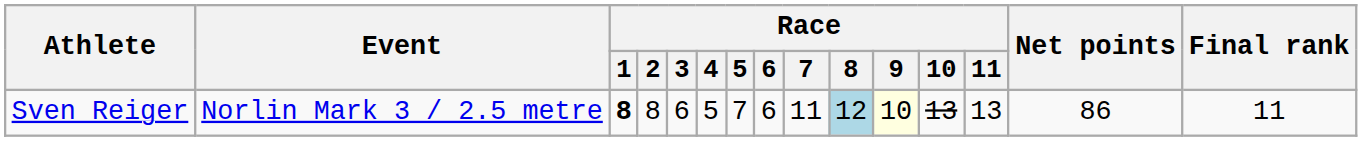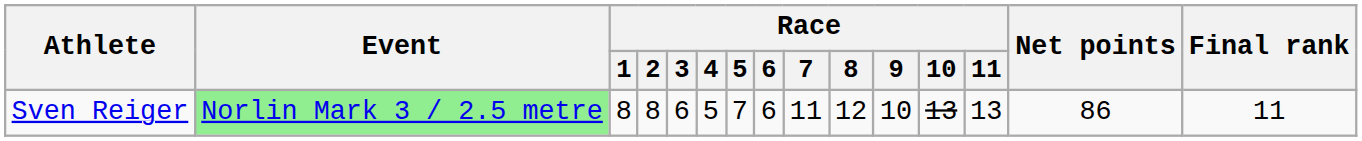(402, 112) no background -> (402, 112) lightgreen background
(624, 112) bold -> (624, 112) normal
(851, 112) lightblue background -> (851, 112) no background
(896, 112) lightyellow background -> (896, 112) no background
